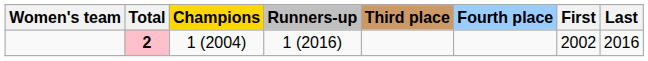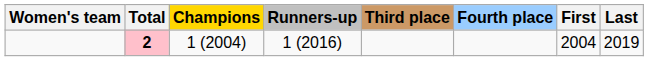(578, 43) 2002 -> (578, 43) 2004
(622, 43) 2016 -> (622, 43) 2019
